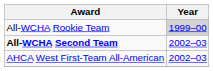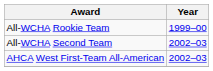(188, 27) lightgrey background -> (188, 27) no background
(62, 43) bold -> (59, 43) normal
